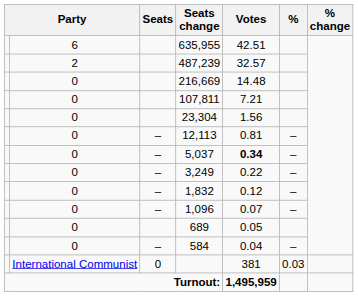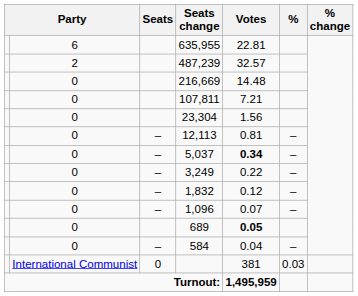(251, 44) 42.51 -> (251, 44) 22.81
(251, 227) normal -> (251, 227) bold
